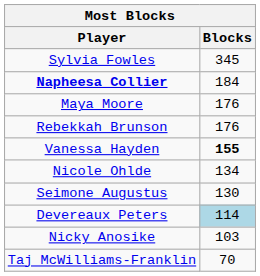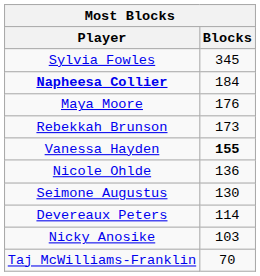(227, 127) 176 -> (227, 127) 173
(227, 171) 134 -> (227, 171) 136
(227, 216) lightblue background -> (227, 216) no background
